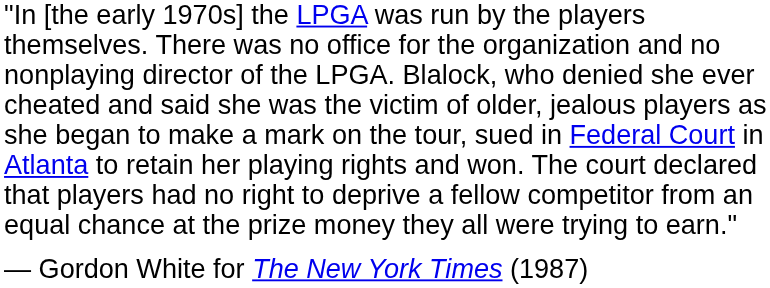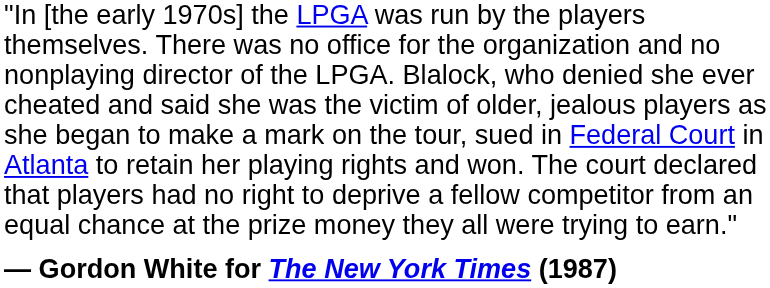(296, 268) normal -> (310, 268) bold
